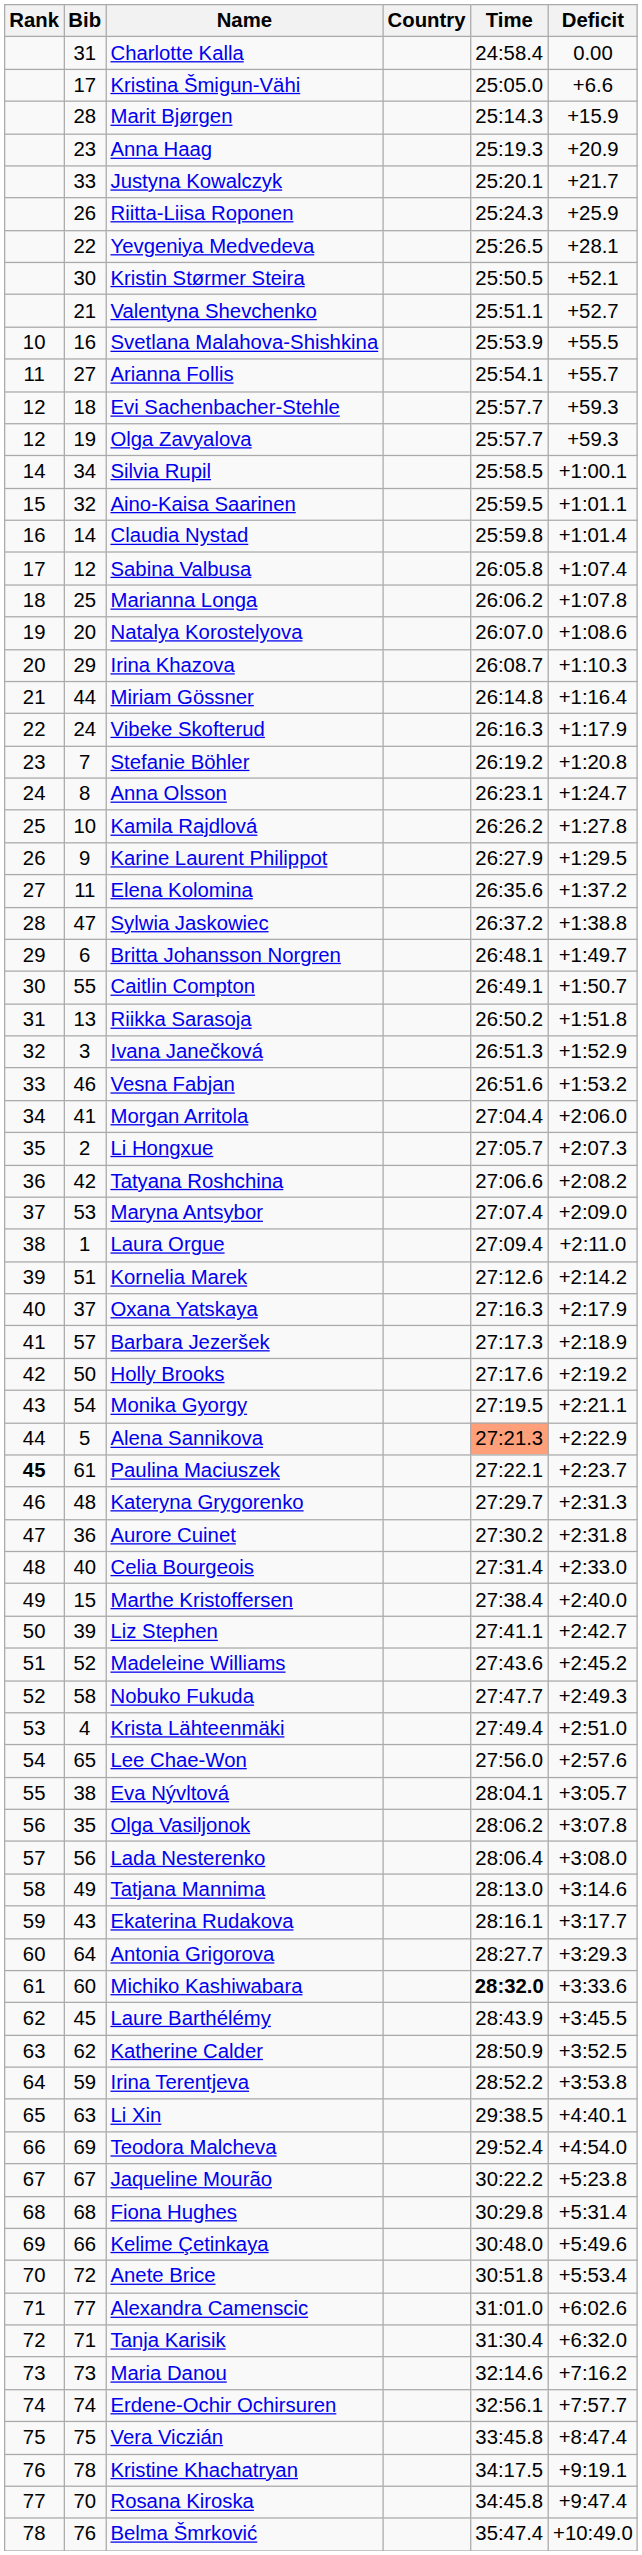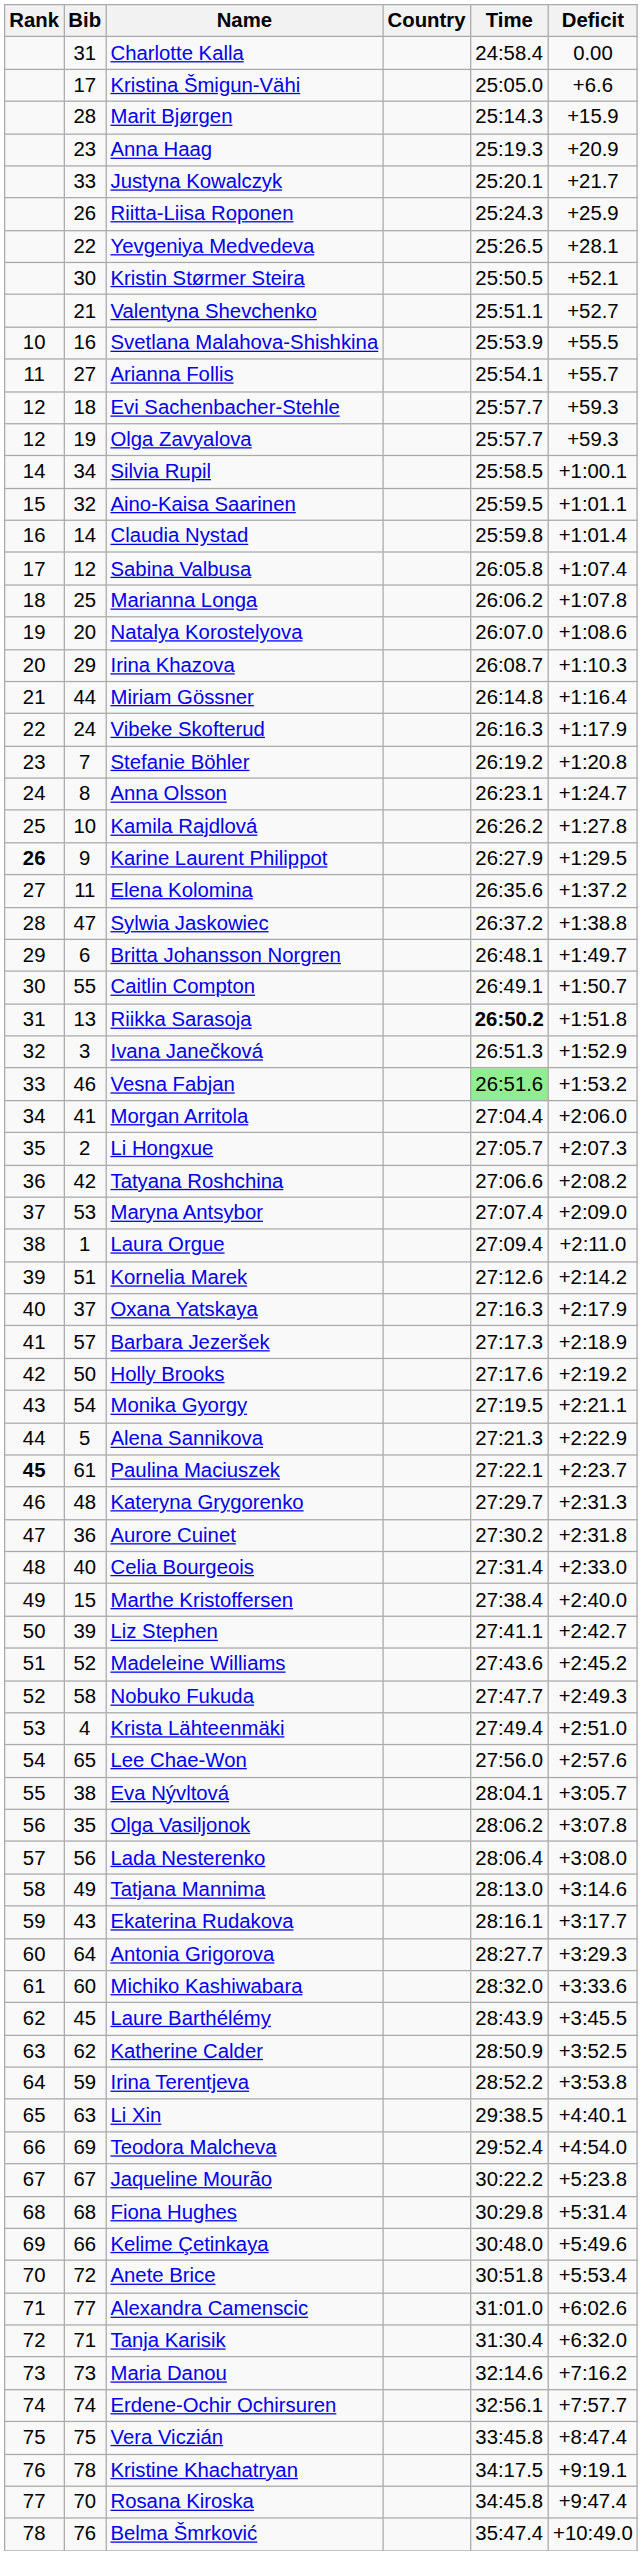(34, 858) normal -> (34, 858) bold
(509, 1019) normal -> (509, 1019) bold
(509, 1084) no background -> (509, 1084) lightgreen background
(509, 1438) lightsalmon background -> (509, 1438) no background
(509, 1986) bold -> (509, 1986) normal
